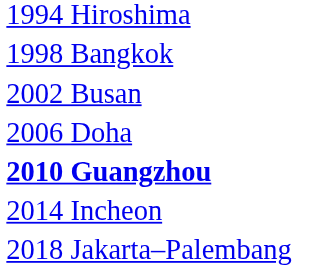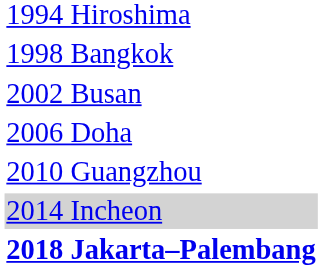(109, 171) bold -> (104, 171) normal
(84, 210) no background -> (84, 210) lightgrey background
(149, 249) normal -> (161, 249) bold
